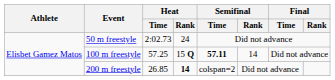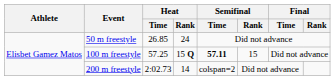(158, 40) 2:02.73 -> (158, 40) 26.85
(253, 54) 14 -> (253, 54) 15
(158, 69) 26.85 -> (158, 69) 2:02.73
(185, 69) bold -> (185, 69) normal
